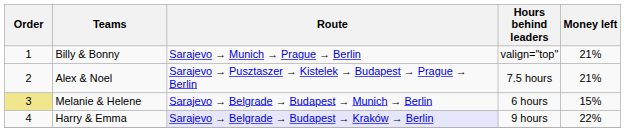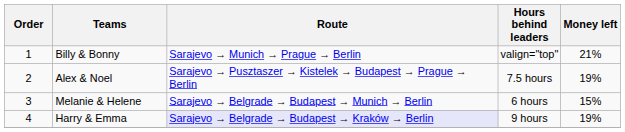(590, 78) 21% -> (590, 78) 19%
(29, 101) khaki background -> (29, 101) no background
(590, 118) 22% -> (590, 118) 19%
